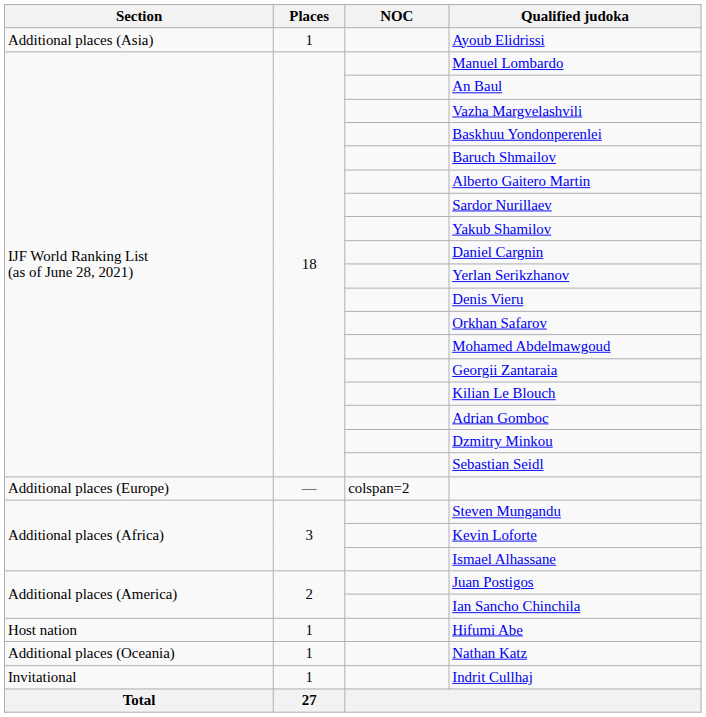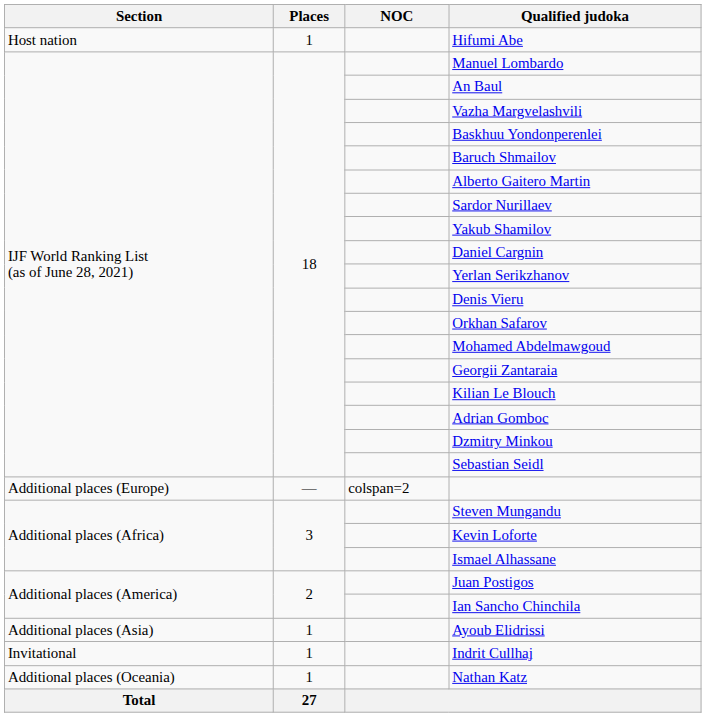rows swapped: (42, 629) <-> (81, 39)
rows swapped: (91, 653) <-> (42, 677)
